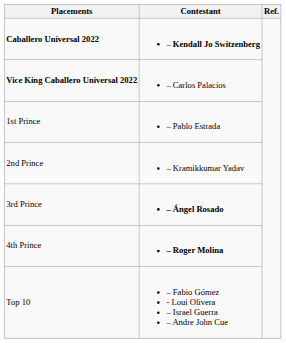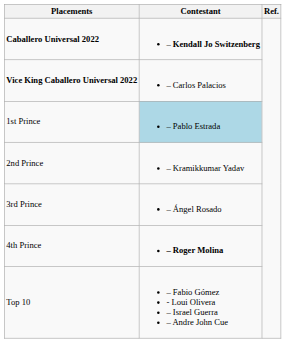(201, 126) no background -> (201, 126) lightblue background
(201, 209) bold -> (201, 209) normal
